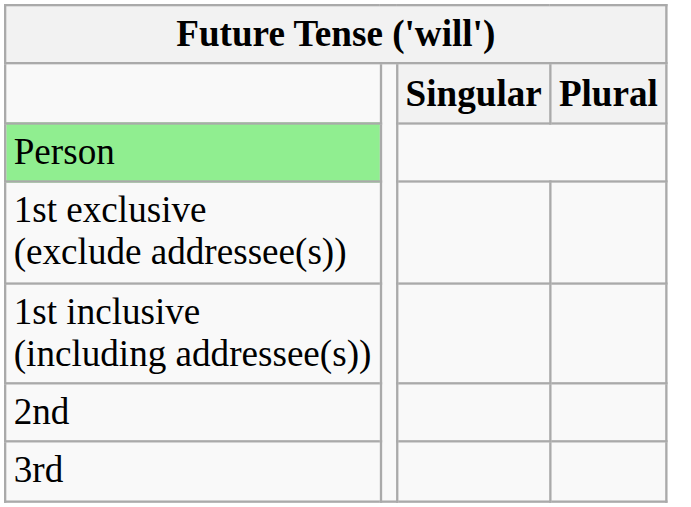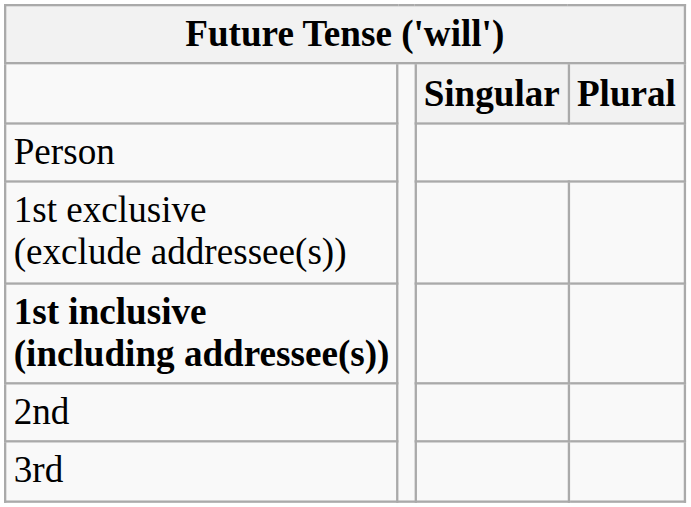(64, 151) lightgreen background -> (64, 151) no background
(193, 332) normal -> (202, 332) bold
